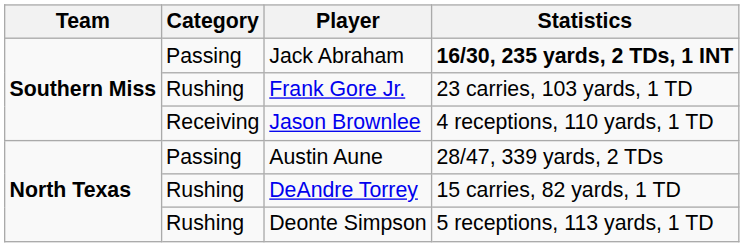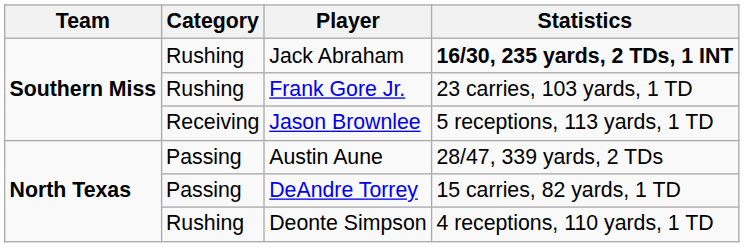(204, 55) Passing -> (205, 55) Rushing
(575, 122) 4 receptions, 110 yards, 1 TD -> (575, 122) 5 receptions, 113 yards, 1 TD
(205, 190) Rushing -> (204, 190) Passing
(575, 224) 5 receptions, 113 yards, 1 TD -> (575, 224) 4 receptions, 110 yards, 1 TD
